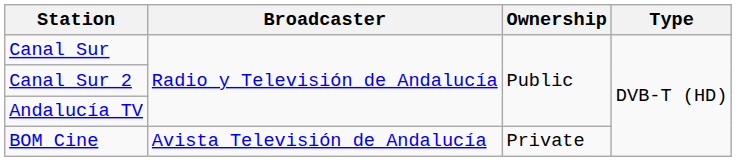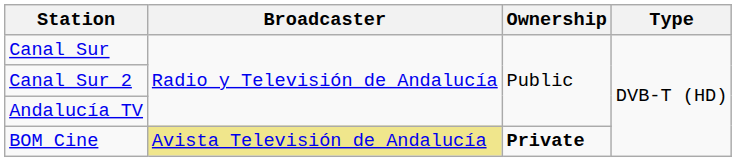(319, 141) no background -> (319, 141) khaki background
(546, 141) normal -> (546, 141) bold
